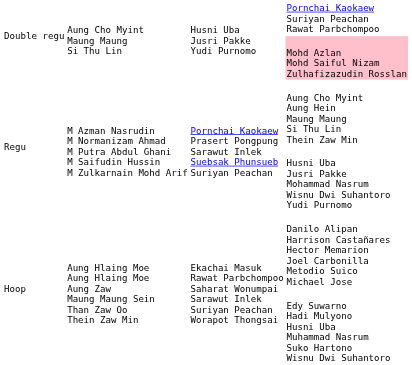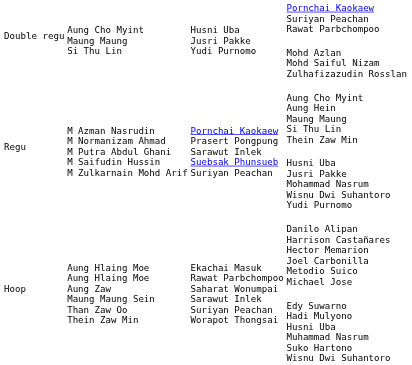(347, 63) pink background -> (347, 63) no background
